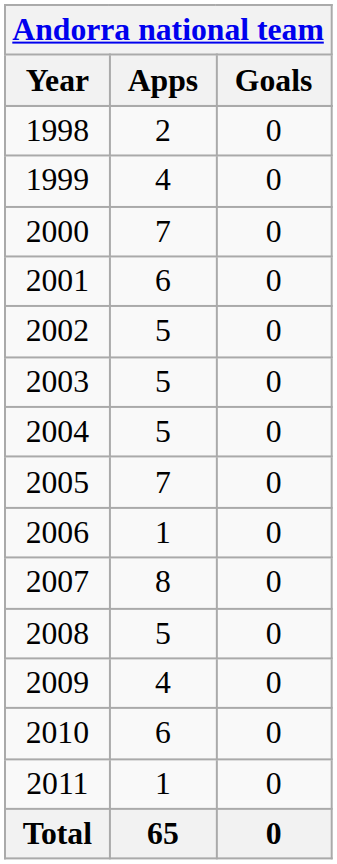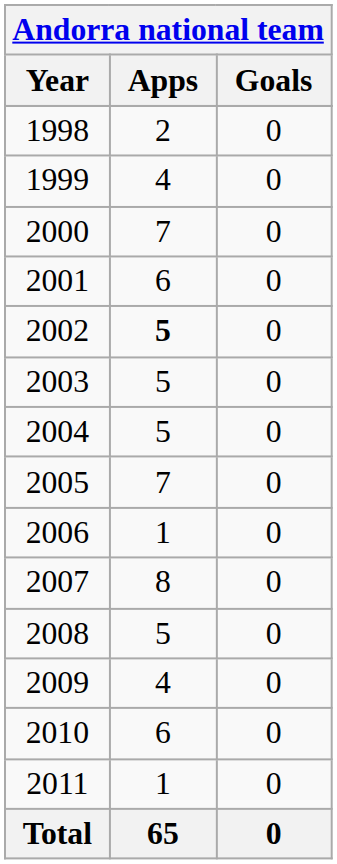(163, 331) normal -> (163, 331) bold
